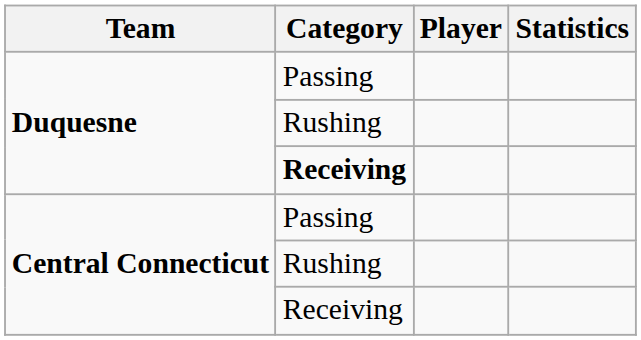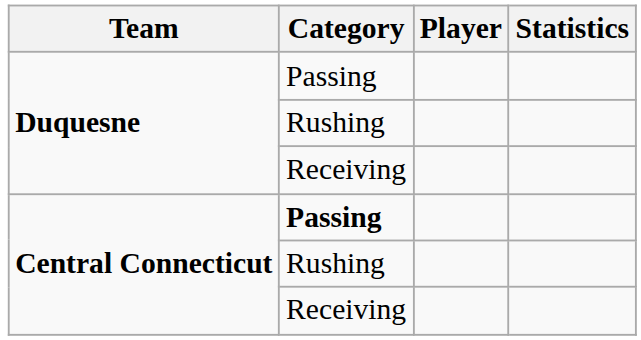(344, 169) bold -> (346, 169) normal
(328, 216) normal -> (334, 216) bold
